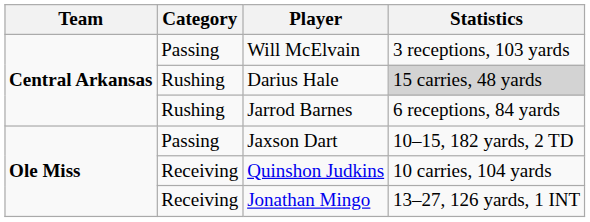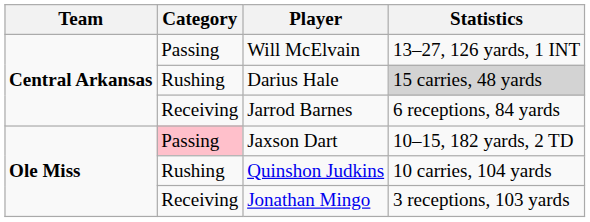(481, 49) 3 receptions, 103 yards -> (487, 49) 13–27, 126 yards, 1 INT
(193, 110) Rushing -> (200, 110) Receiving
(190, 140) no background -> (190, 140) pink background
(200, 170) Receiving -> (193, 170) Rushing
(487, 200) 13–27, 126 yards, 1 INT -> (481, 200) 3 receptions, 103 yards
